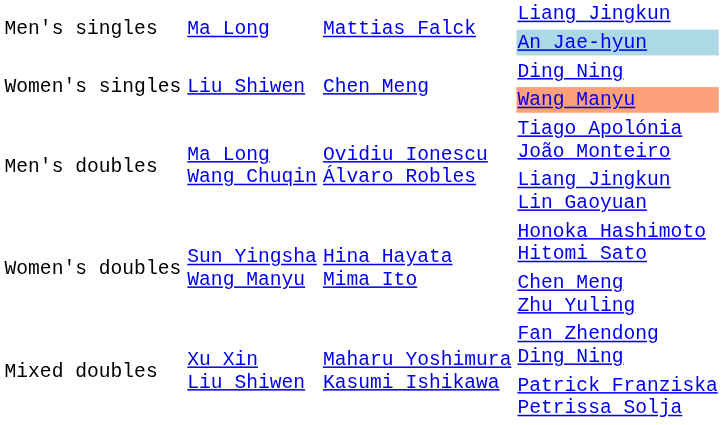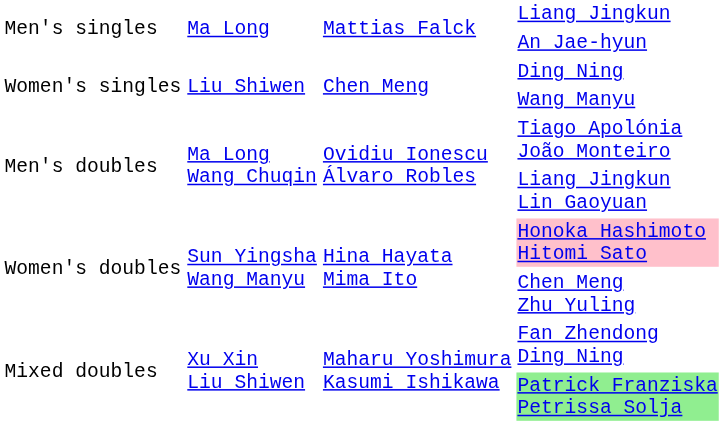(582, 43) lightblue background -> (582, 43) no background
(576, 100) lightsalmon background -> (576, 100) no background
(612, 243) no background -> (612, 243) pink background
(618, 397) no background -> (618, 397) lightgreen background
